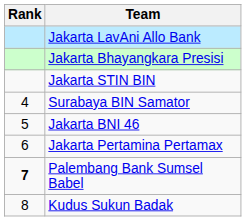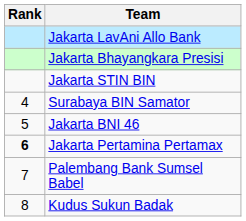(25, 146) normal -> (25, 146) bold
(25, 175) bold -> (25, 175) normal
